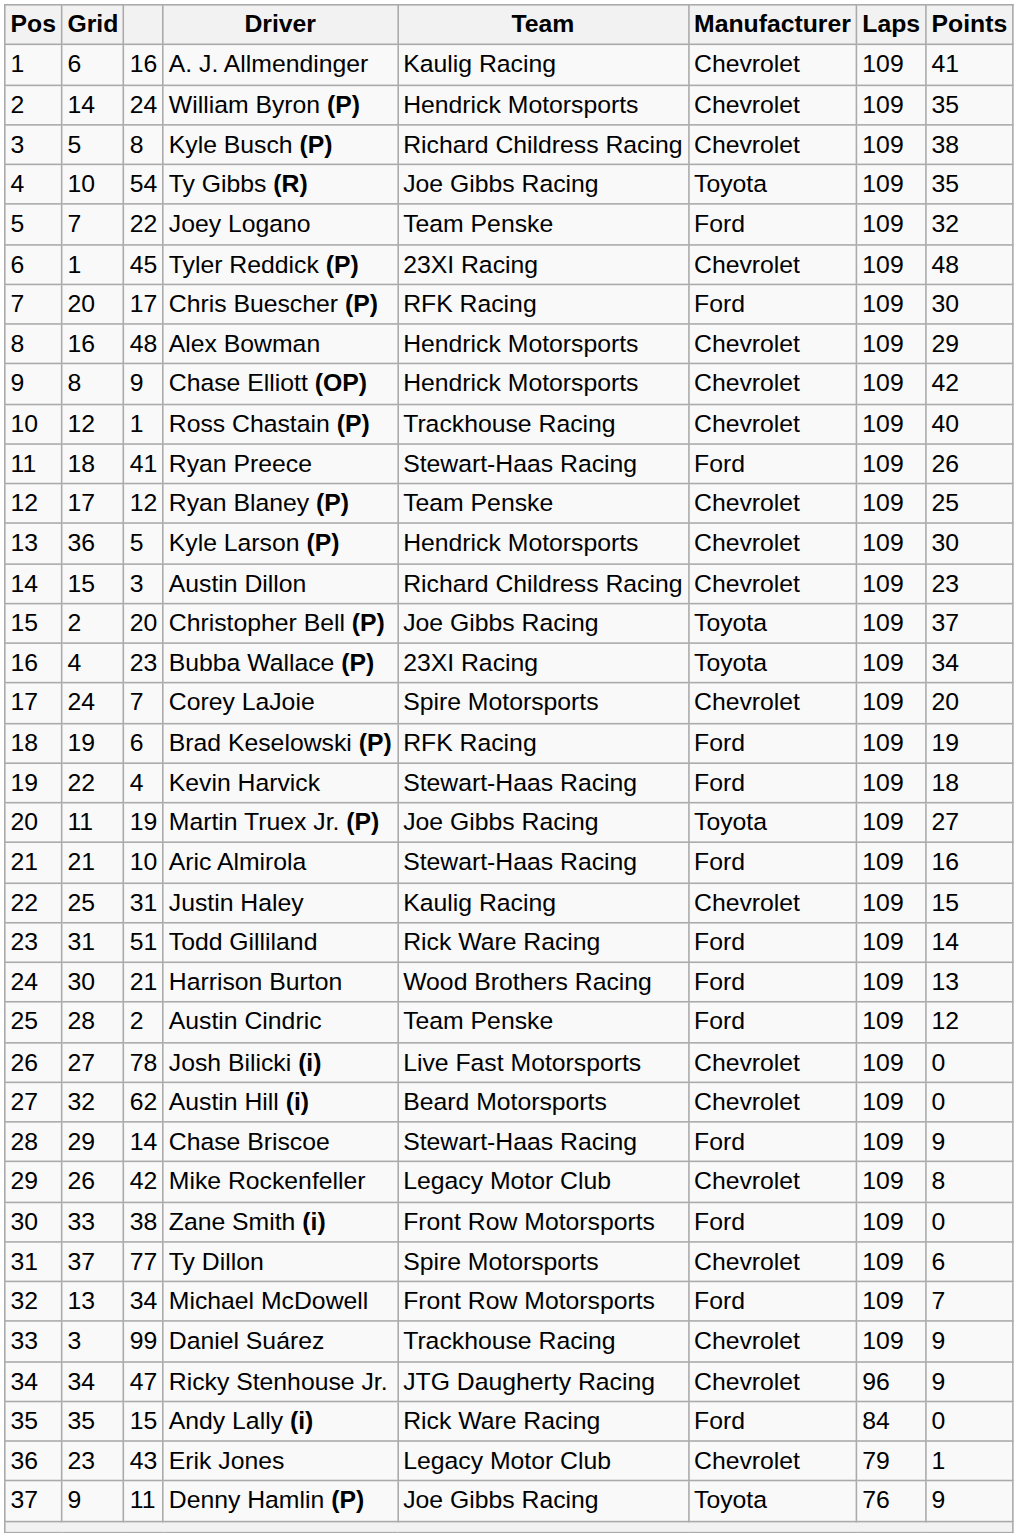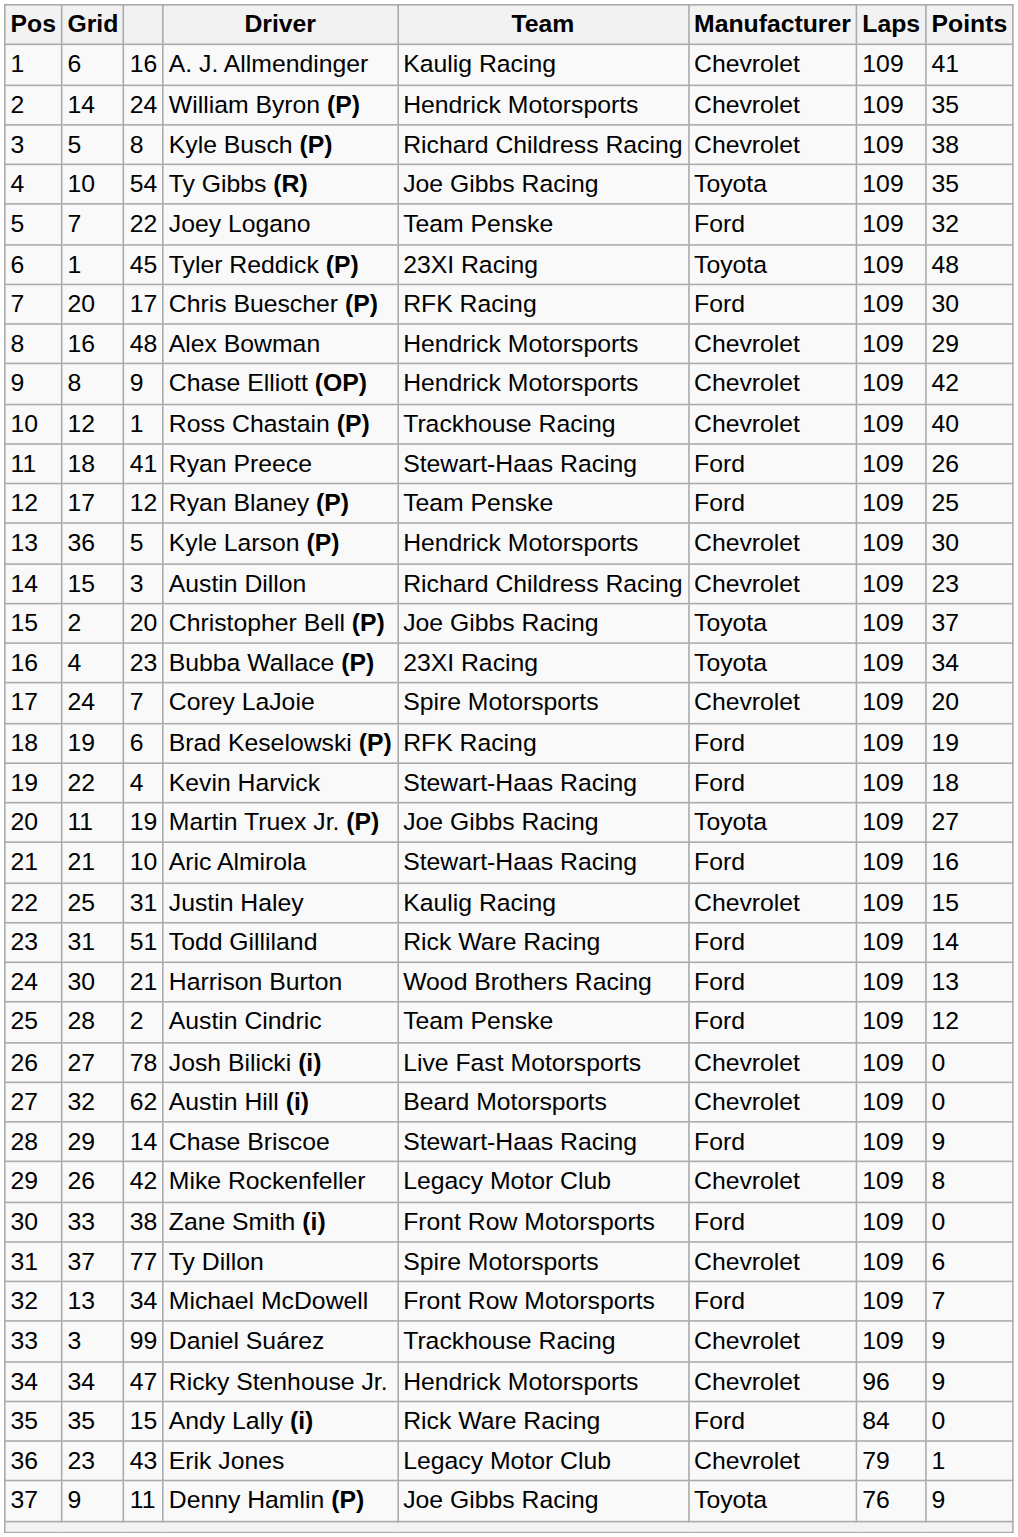(747, 263) Chevrolet -> (731, 263) Toyota
(747, 502) Chevrolet -> (719, 502) Ford
(529, 1380) JTG Daugherty Racing -> (521, 1380) Hendrick Motorsports
